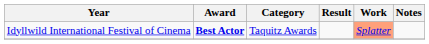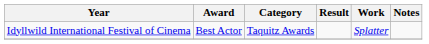(220, 30) bold -> (219, 30) normal
(374, 30) lightsalmon background -> (371, 30) no background
